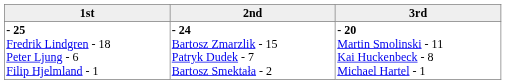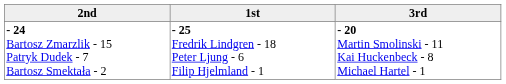columns swapped: (87, 13) <-> (253, 13)
